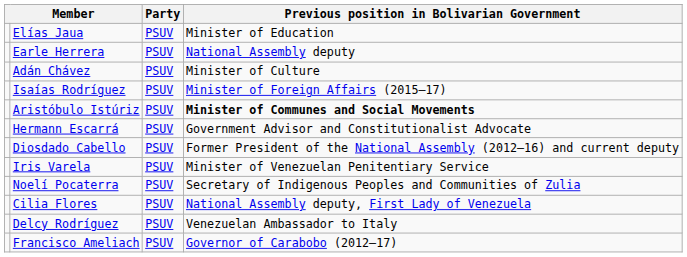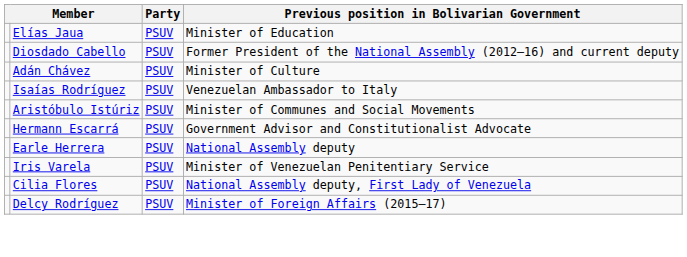rows swapped: (69, 147) <-> (59, 52)
(316, 90) Minister of Foreign Affairs (2015–17) -> (292, 90) Venezuelan Ambassador to Italy
(330, 109) bold -> (330, 109) normal
- row: (66, 186)
(292, 224) Venezuelan Ambassador to Italy -> (316, 205) Minister of Foreign Affairs (2015–17)
- row: (76, 243)
